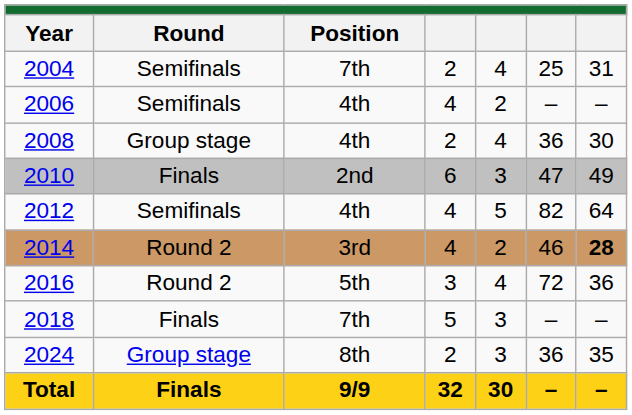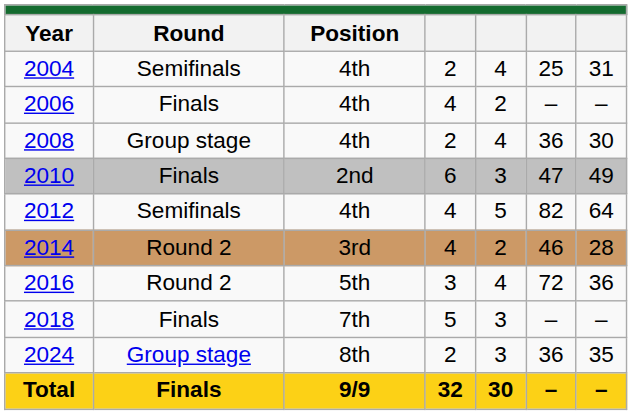(355, 68) 7th -> (355, 68) 4th
(189, 104) Semifinals -> (189, 104) Finals
(601, 247) bold -> (601, 247) normal
